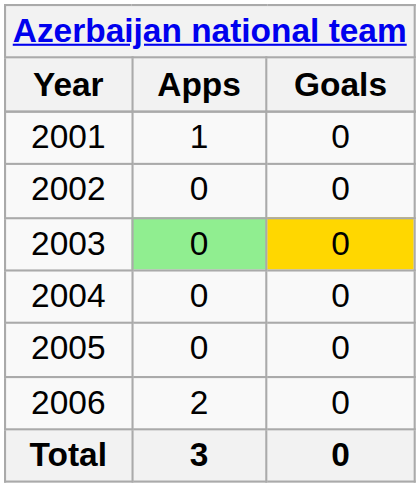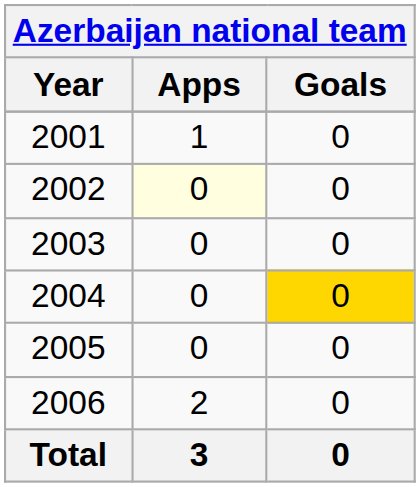(199, 190) no background -> (199, 190) lightyellow background
(199, 243) lightgreen background -> (199, 243) no background
(341, 243) gold background -> (341, 243) no background
(341, 296) no background -> (341, 296) gold background
